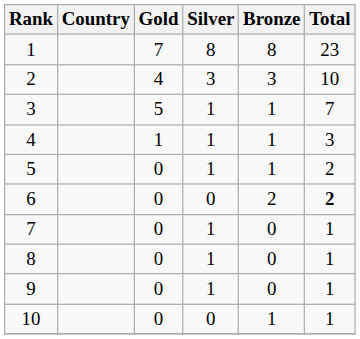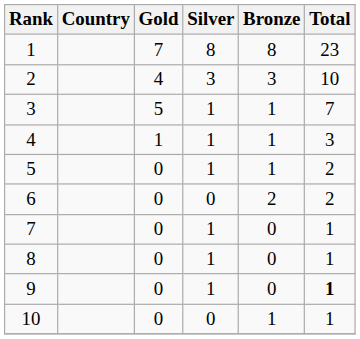(330, 199) bold -> (330, 199) normal
(330, 288) normal -> (330, 288) bold
